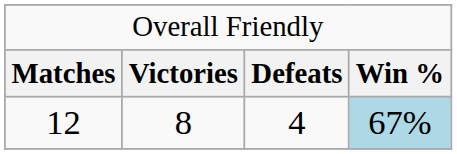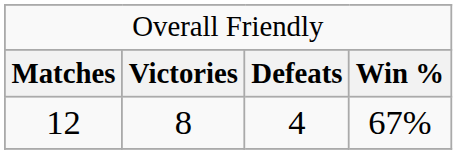(400, 122) lightblue background -> (400, 122) no background
